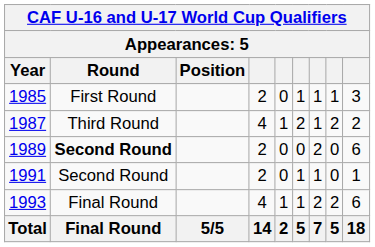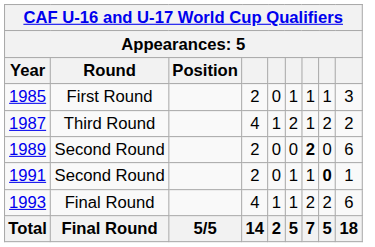(113, 149) bold -> (110, 149) normal
(318, 149) normal -> (310, 149) bold
(335, 176) normal -> (327, 176) bold
